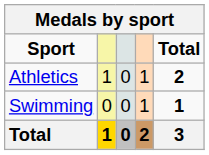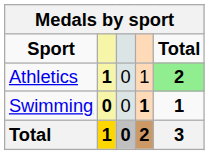(107, 77) normal -> (107, 77) bold
(179, 77) no background -> (179, 77) lightgreen background
(107, 106) normal -> (107, 106) bold
(144, 106) normal -> (144, 106) bold
